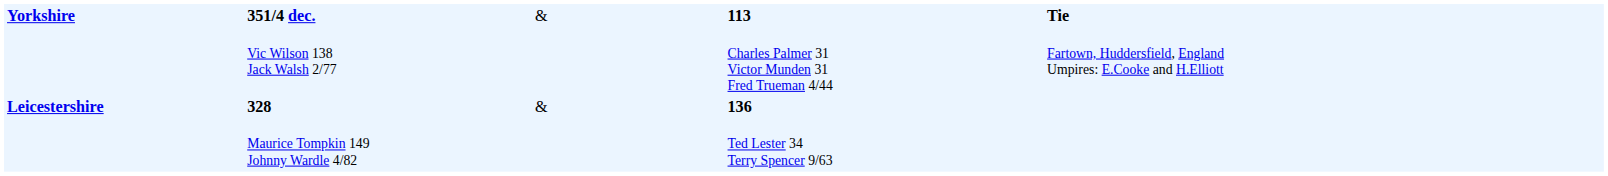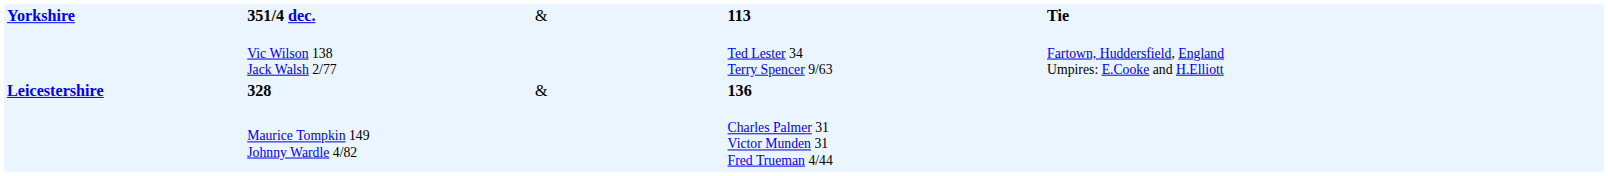(780, 69) Charles Palmer 31 Victor Munden 31 Fred Trueman 4/44 -> (780, 61) Ted Lester 34 Terry Spencer 9/63
(780, 152) Ted Lester 34 Terry Spencer 9/63 -> (780, 144) Charles Palmer 31 Victor Munden 31 Fred Trueman 4/44
